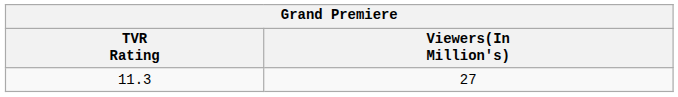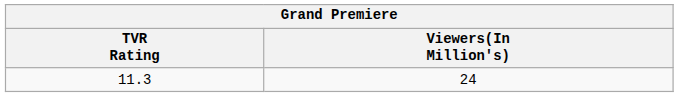(468, 79) 27 -> (468, 79) 24
